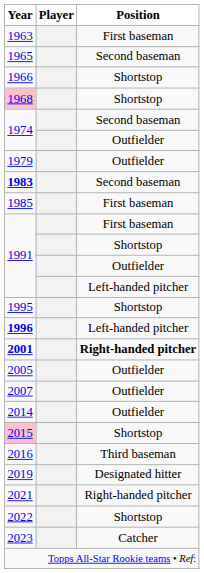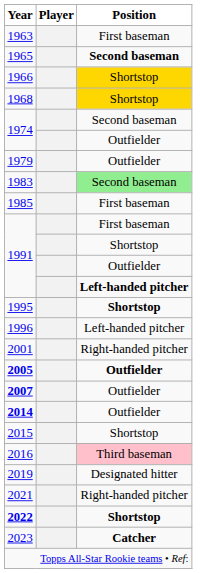(138, 57) normal -> (134, 57) bold
(138, 78) no background -> (134, 78) gold background
(20, 98) pink background -> (20, 98) no background
(138, 98) no background -> (134, 98) gold background
(20, 182) bold -> (20, 182) normal
(138, 182) no background -> (134, 182) lightgreen background
(138, 287) normal -> (134, 287) bold
(138, 307) normal -> (134, 307) bold
(20, 328) bold -> (20, 328) normal
(20, 349) bold -> (20, 349) normal
(138, 349) bold -> (134, 349) normal
(20, 370) normal -> (20, 370) bold
(138, 370) normal -> (134, 370) bold
(20, 391) normal -> (20, 391) bold
(20, 412) normal -> (20, 412) bold
(20, 433) pink background -> (20, 433) no background
(138, 454) no background -> (134, 454) pink background
(20, 516) normal -> (20, 516) bold
(138, 516) normal -> (134, 516) bold
(138, 537) normal -> (134, 537) bold
